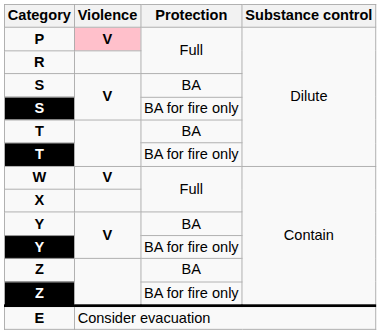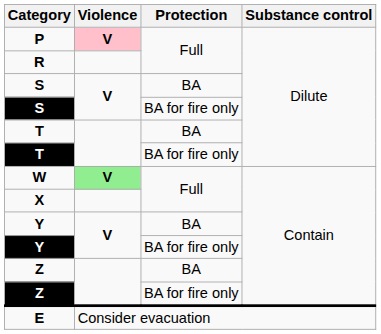(107, 177) no background -> (107, 177) lightgreen background
